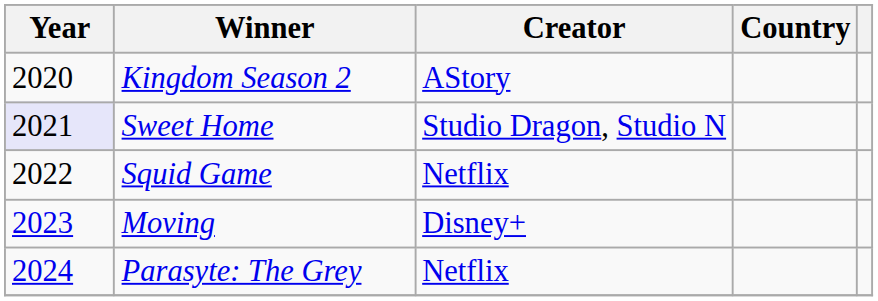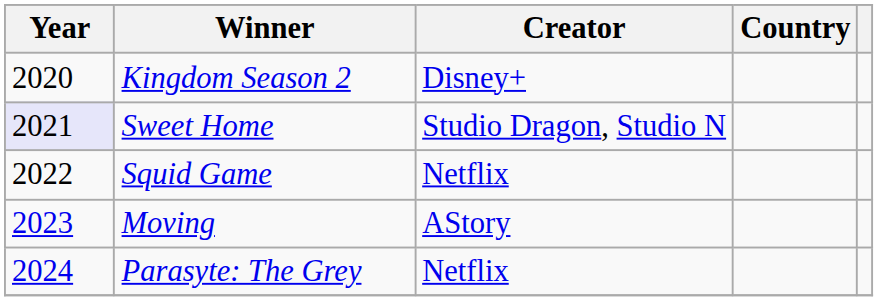(466, 77) AStory -> (474, 77) Disney+
(474, 222) Disney+ -> (466, 222) AStory
